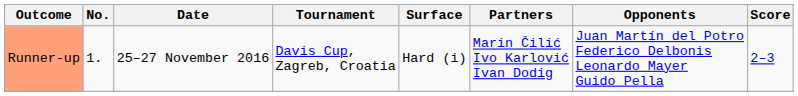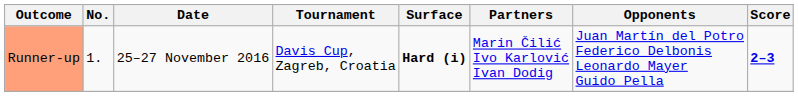(434, 58) normal -> (434, 58) bold
(762, 58) normal -> (762, 58) bold
